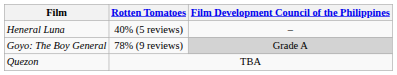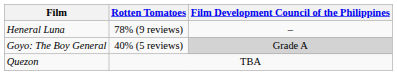(149, 29) 40% (5 reviews) -> (149, 29) 78% (9 reviews)
(149, 45) 78% (9 reviews) -> (149, 45) 40% (5 reviews)
